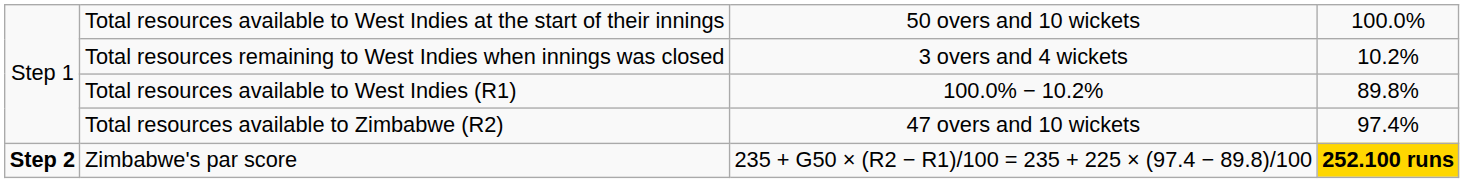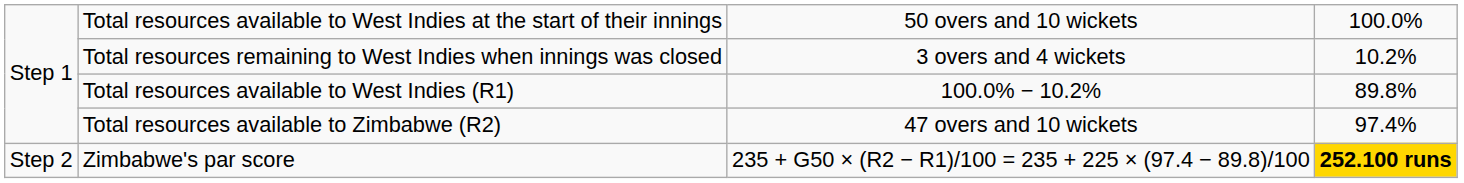(42, 159) bold -> (41, 159) normal
